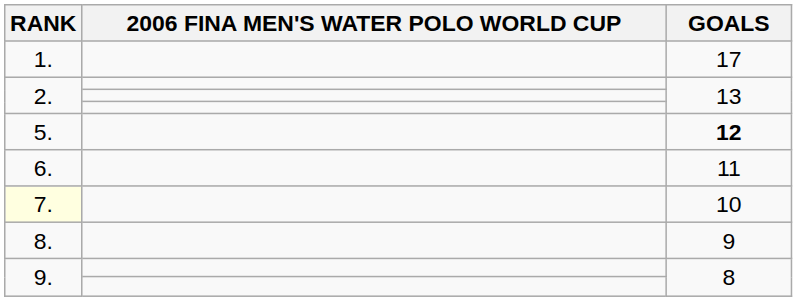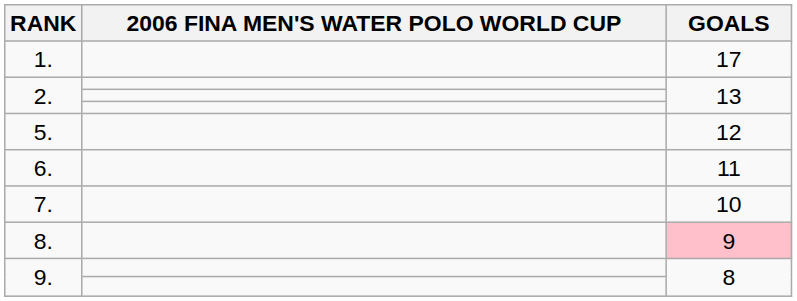(729, 132) bold -> (729, 132) normal
(43, 205) lightyellow background -> (43, 205) no background
(729, 241) no background -> (729, 241) pink background
